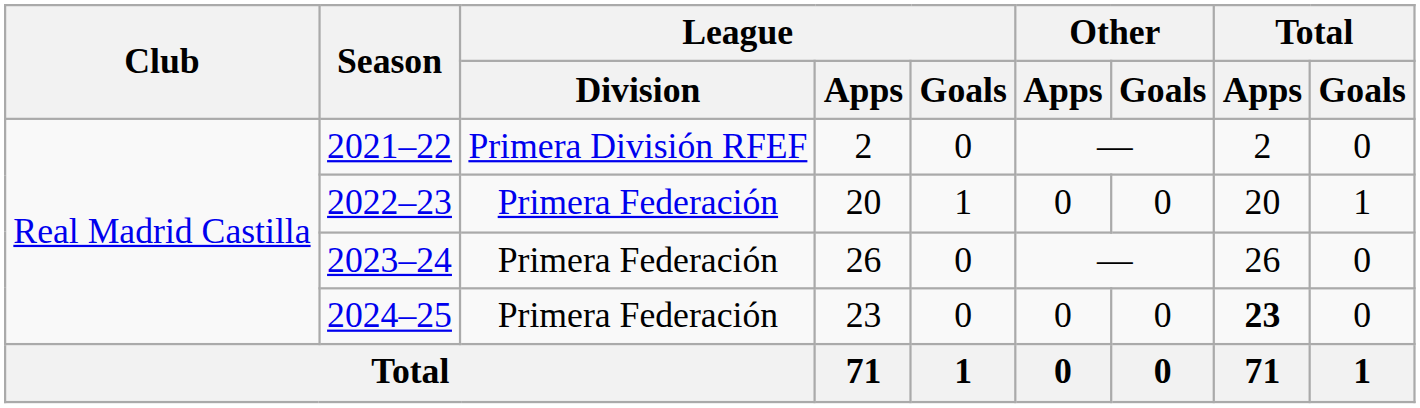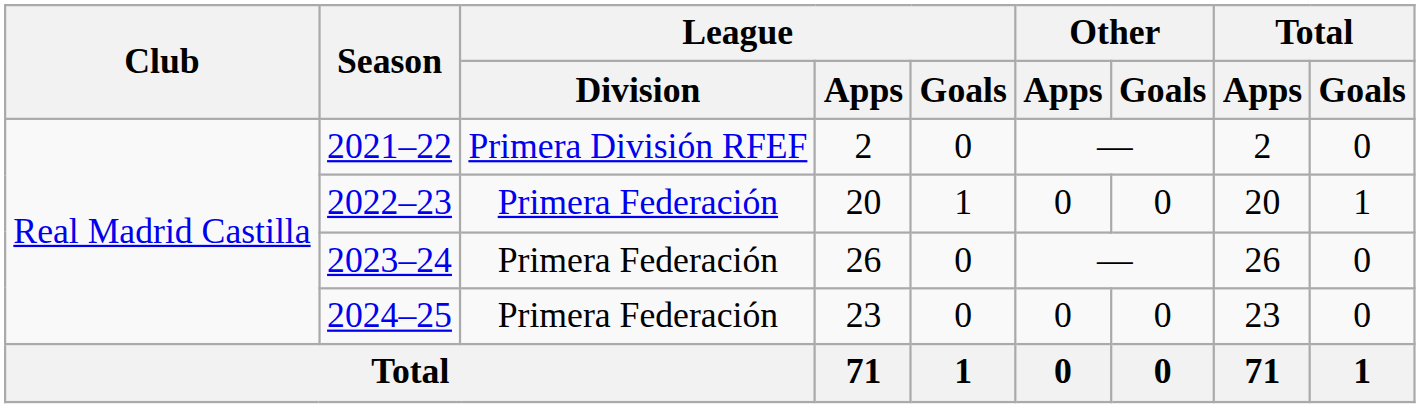(1262, 315) bold -> (1262, 315) normal
